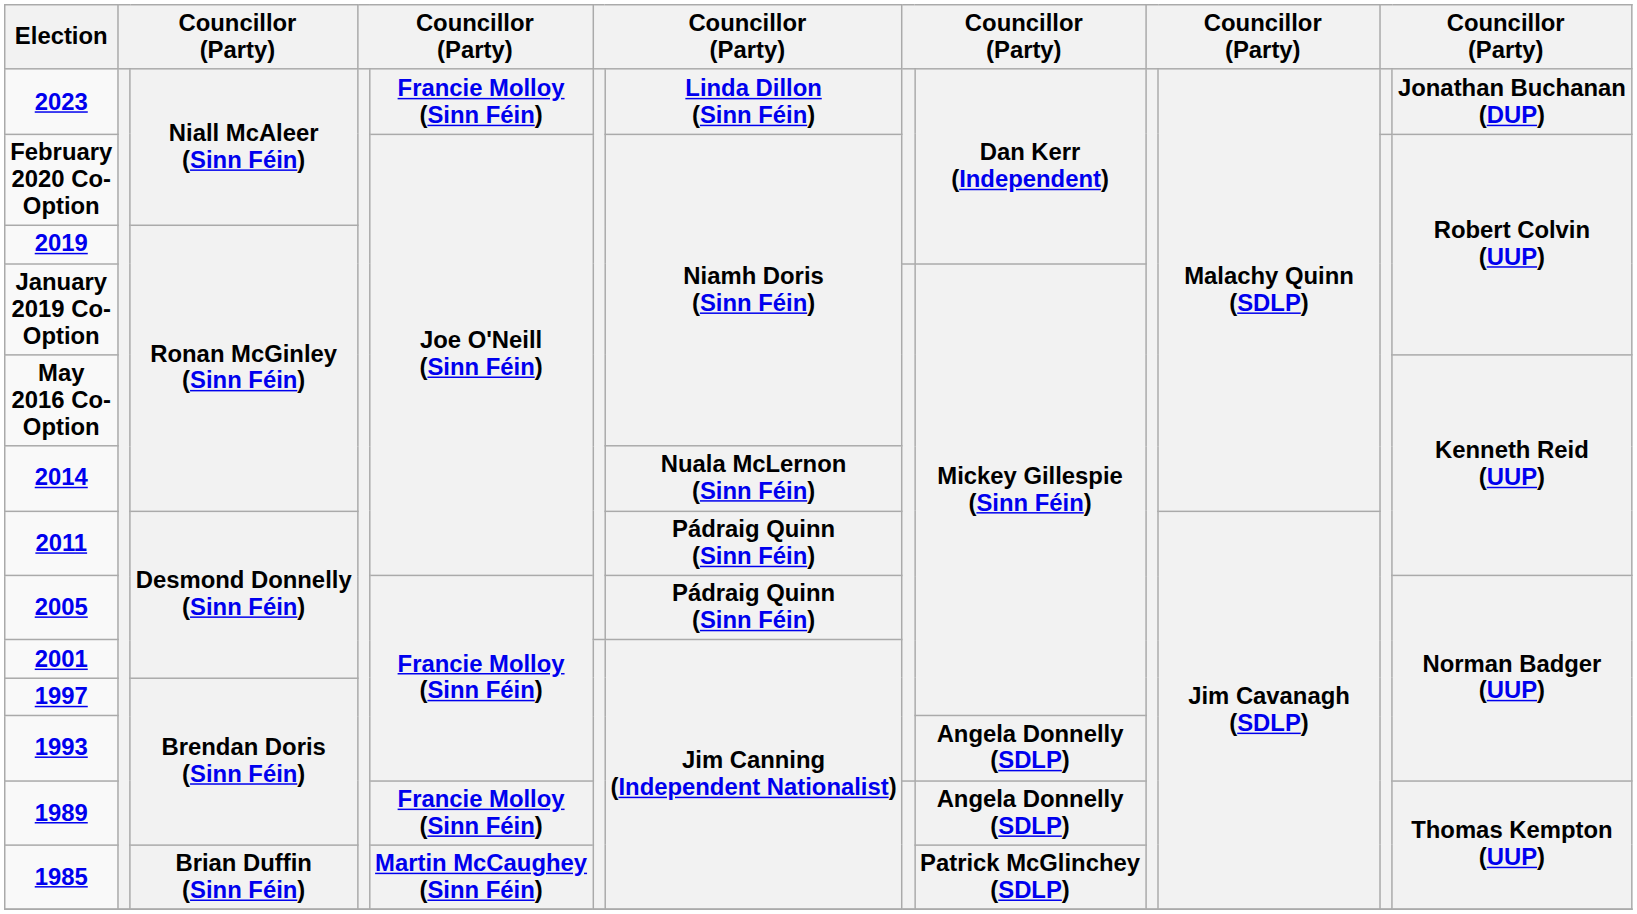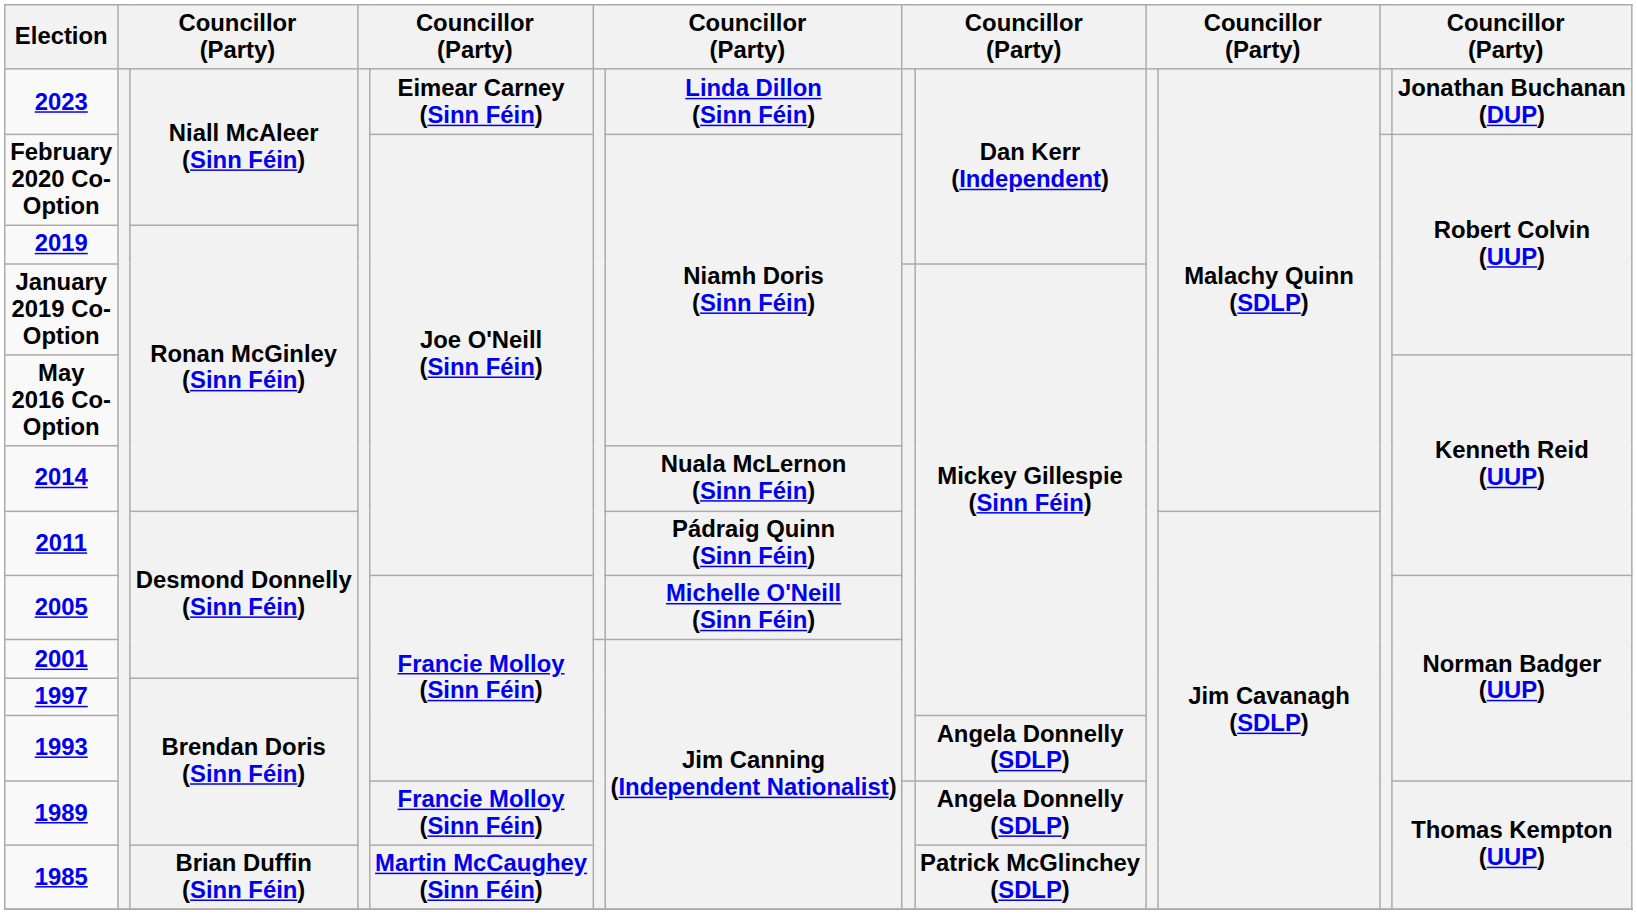(481, 101) Francie Molloy (Sinn Féin) -> (481, 101) Eimear Carney (Sinn Féin)
(754, 607) Pádraig Quinn (Sinn Féin) -> (754, 607) Michelle O'Neill (Sinn Féin)
